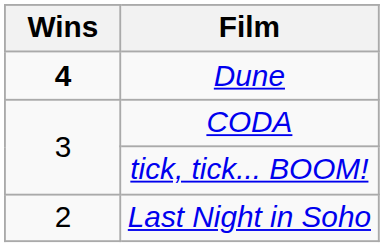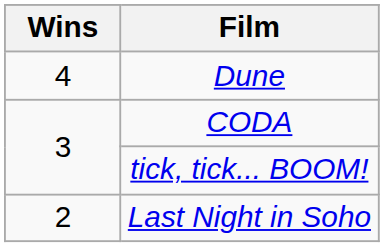(63, 75) bold -> (63, 75) normal
